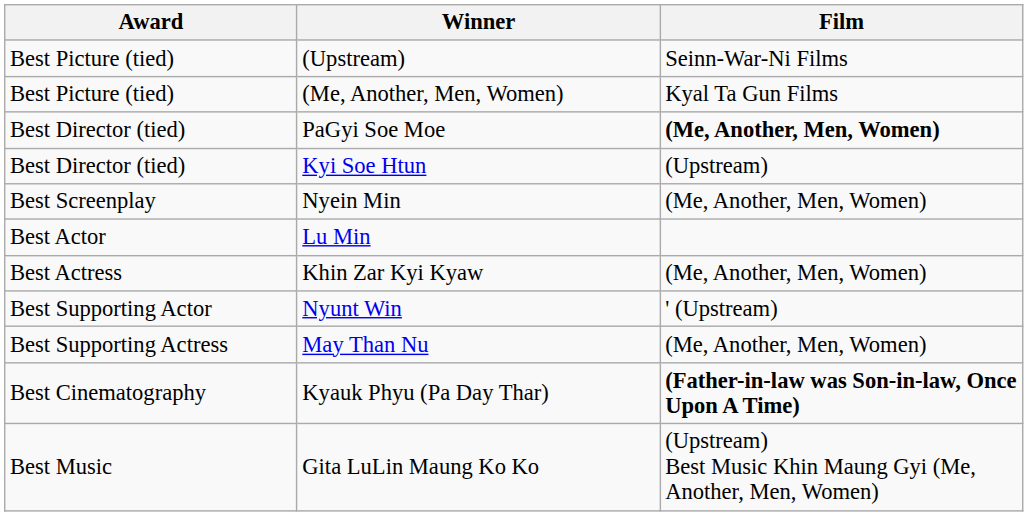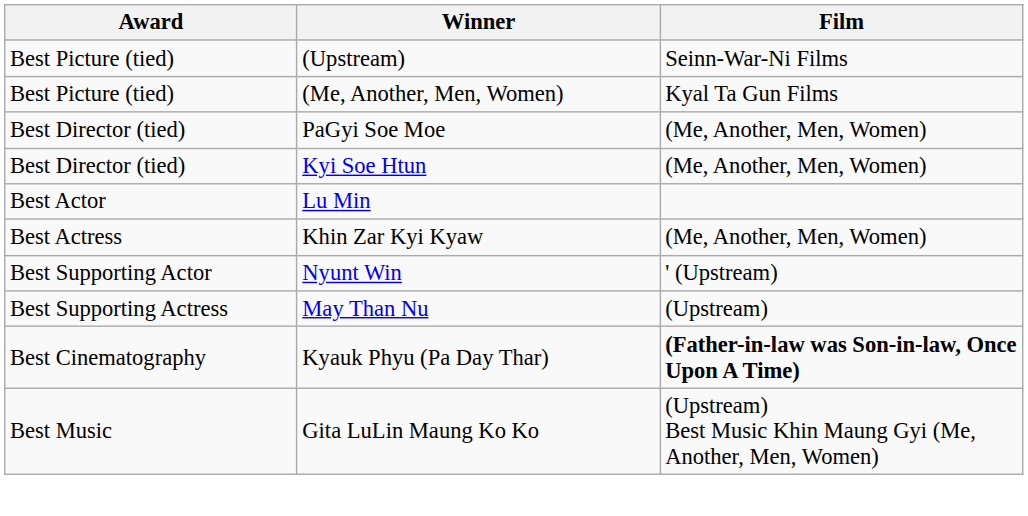(802, 129) bold -> (796, 129) normal
(717, 165) (Upstream) -> (796, 165) (Me, Another, Men, Women)
- row: (351, 201)
(796, 344) (Me, Another, Men, Women) -> (717, 308) (Upstream)
